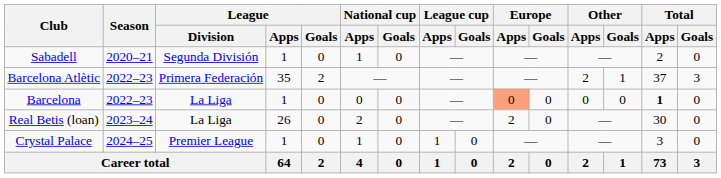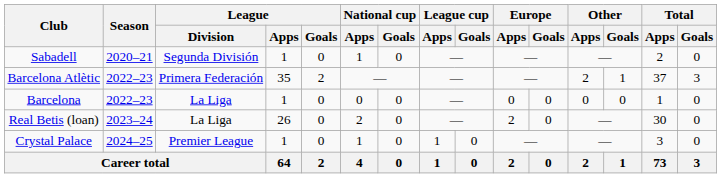(511, 99) lightsalmon background -> (511, 99) no background
(660, 99) bold -> (660, 99) normal
